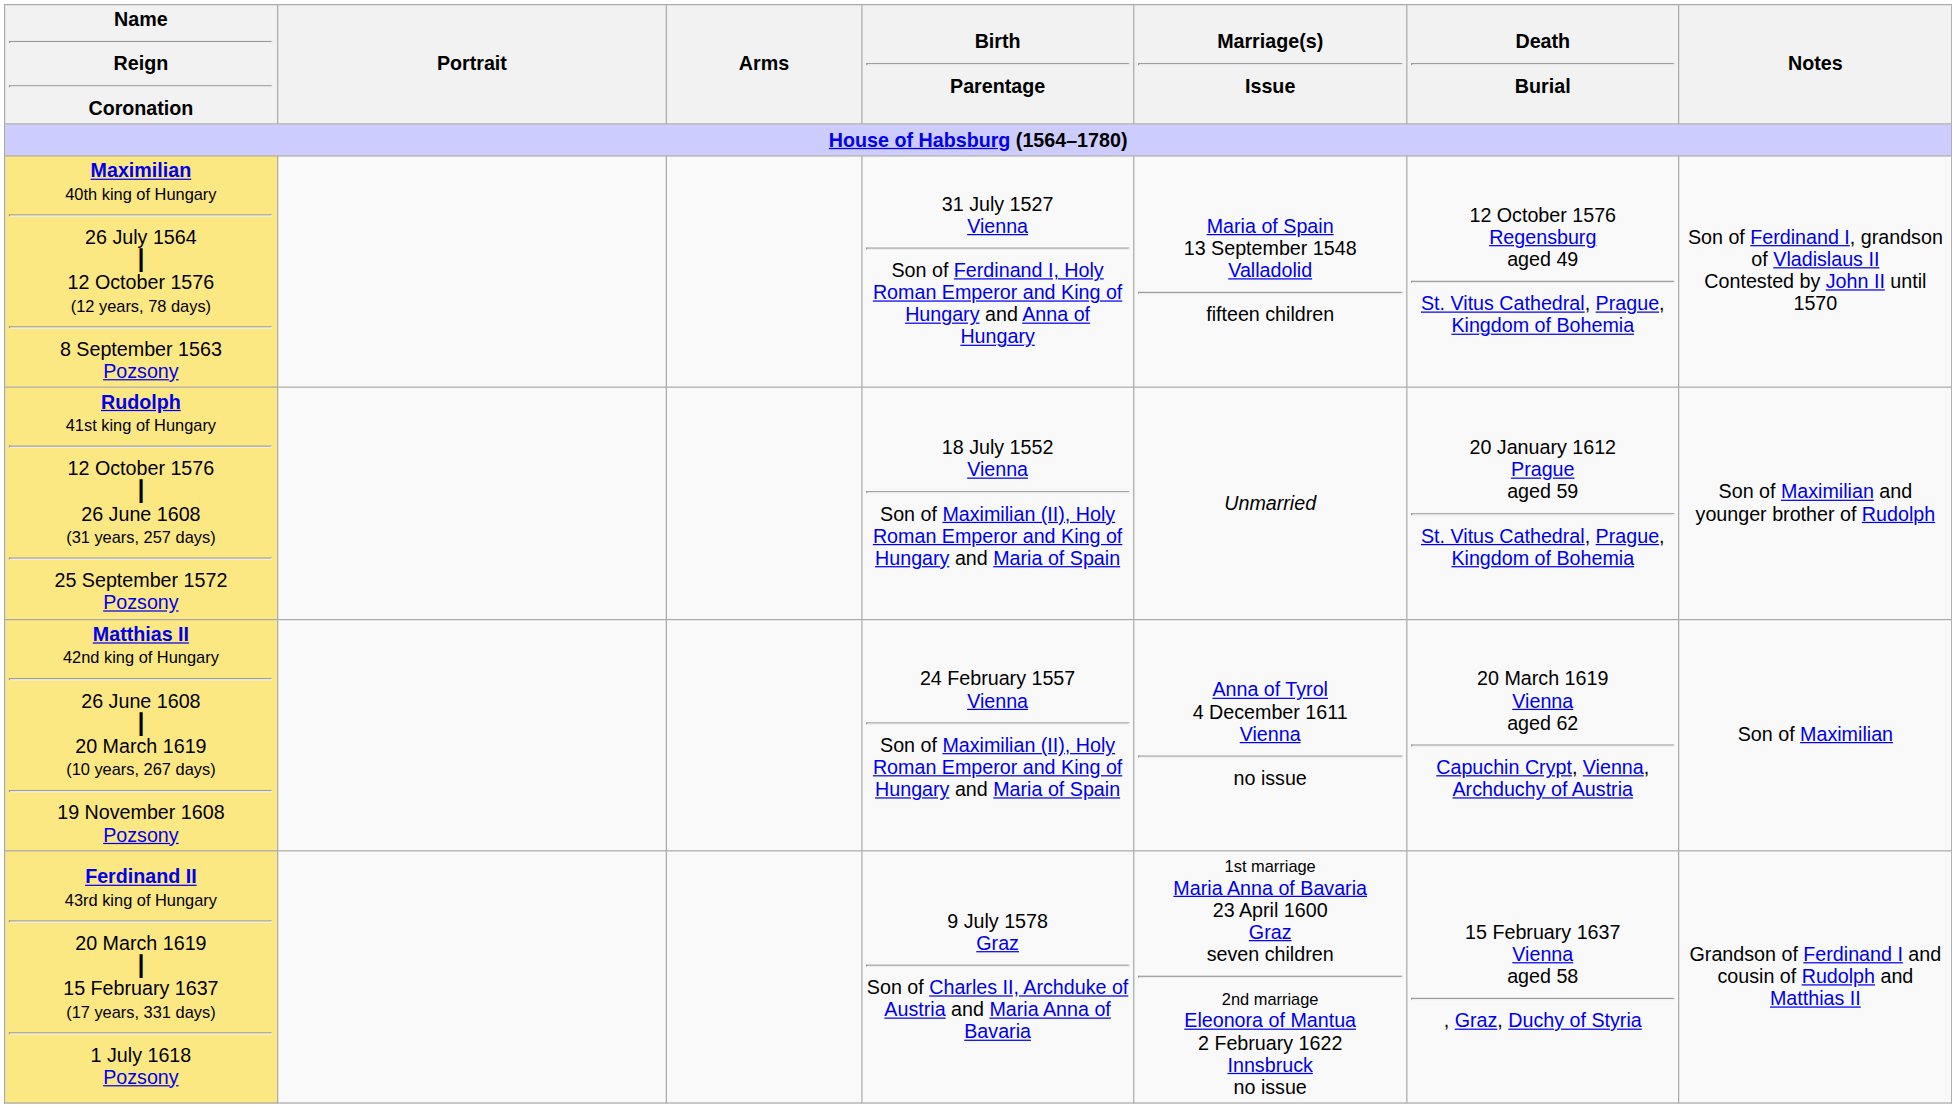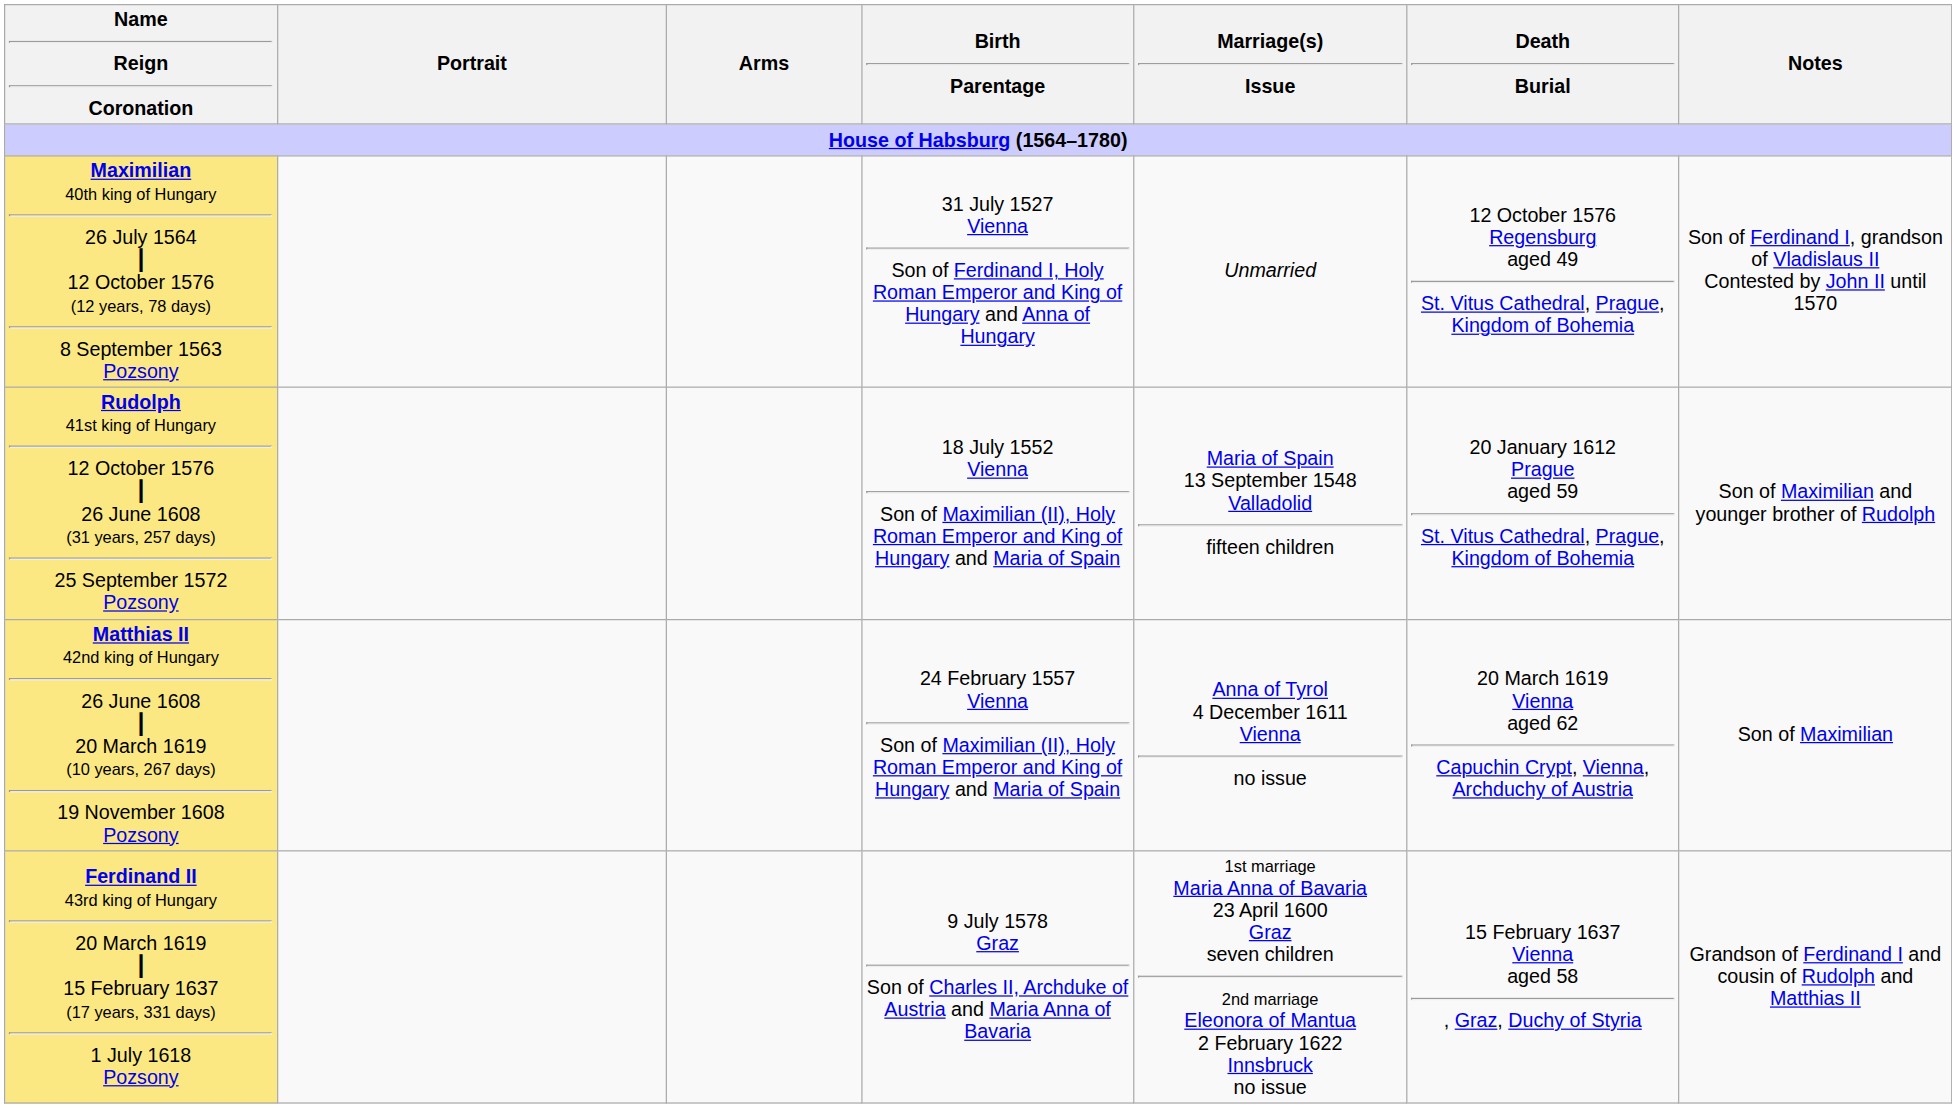(1270, 271) Maria of Spain 13 September 1548 Valladolid fifteen children -> (1270, 271) Unmarried
(1270, 503) Unmarried -> (1270, 503) Maria of Spain 13 September 1548 Valladolid fifteen children
